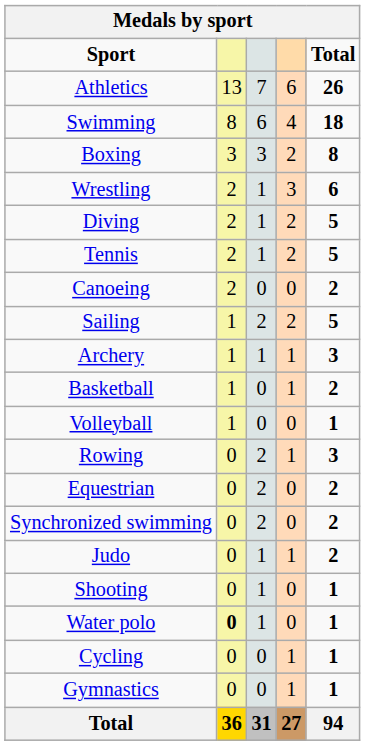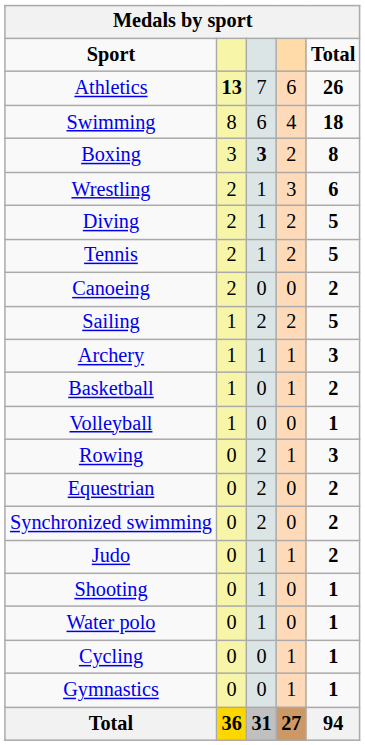(232, 88) normal -> (232, 88) bold
(262, 155) normal -> (262, 155) bold
(232, 623) bold -> (232, 623) normal
